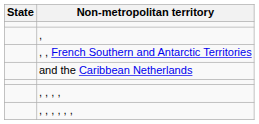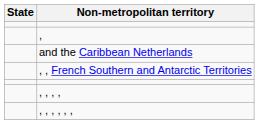(145, 53) , , French Southern and Antarctic Territories -> (116, 53) and the Caribbean Netherlands
(116, 70) and the Caribbean Netherlands -> (145, 70) , , French Southern and Antarctic Territories
